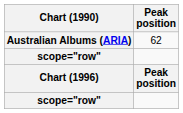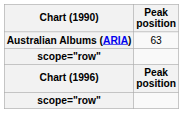(156, 40) 62 -> (156, 40) 63
